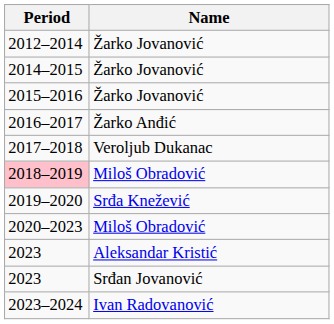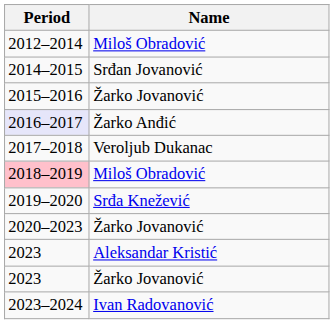(148, 43) Žarko Jovanović -> (149, 43) Miloš Obradović
(148, 69) Žarko Jovanović -> (148, 69) Srđan Jovanović
(45, 122) no background -> (45, 122) lavender background
(149, 226) Miloš Obradović -> (148, 226) Žarko Jovanović
(148, 278) Srđan Jovanović -> (148, 278) Žarko Jovanović
